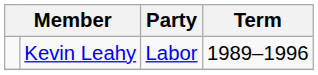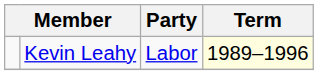(258, 52) no background -> (258, 52) lightyellow background
